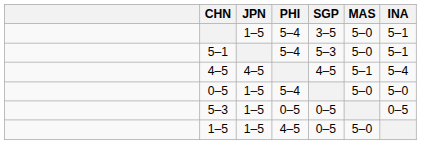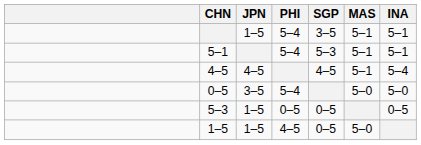(362, 33) 5–0 -> (362, 33) 5–1
(362, 52) 5–0 -> (362, 52) 5–1
(254, 91) 1–5 -> (254, 91) 3–5
